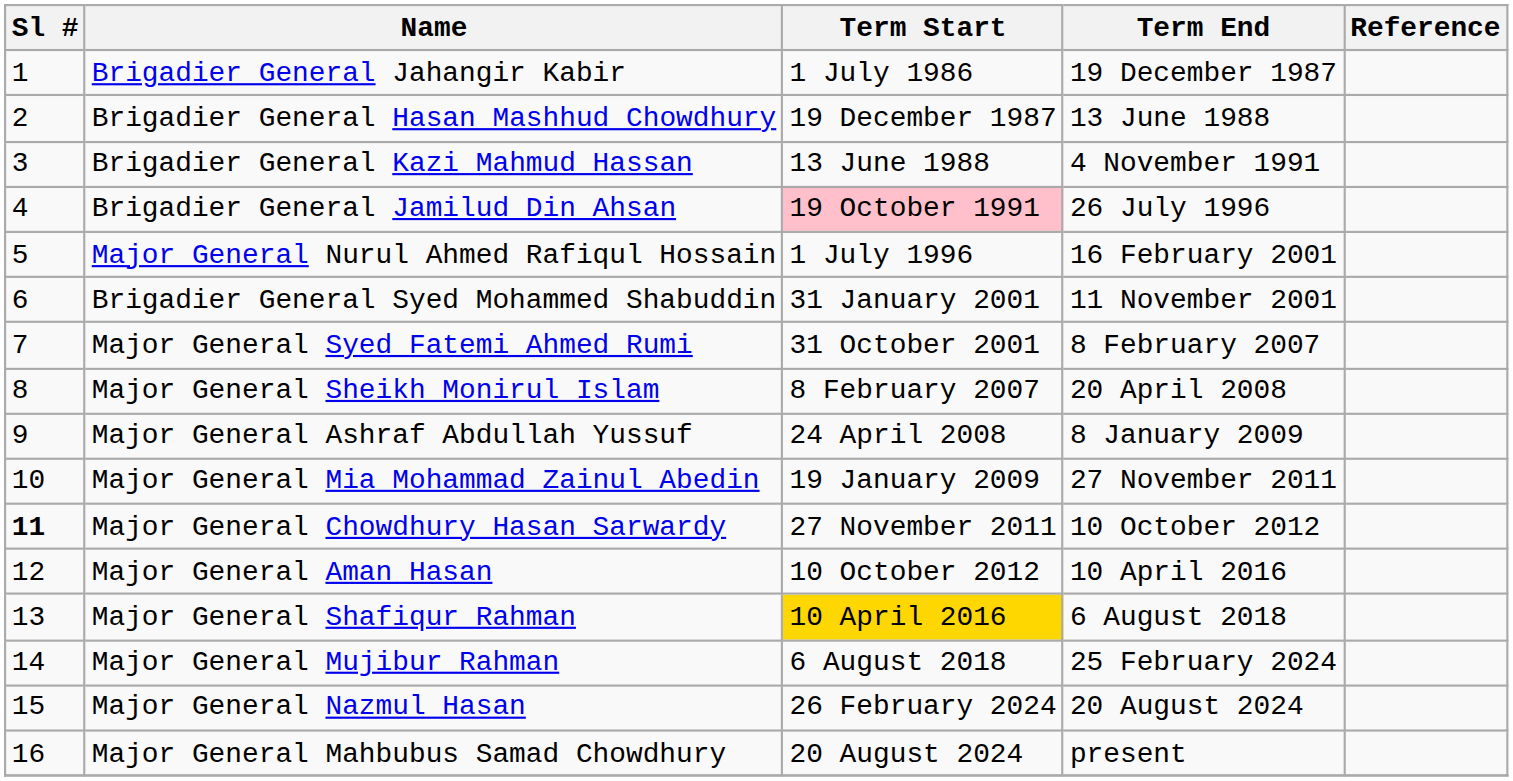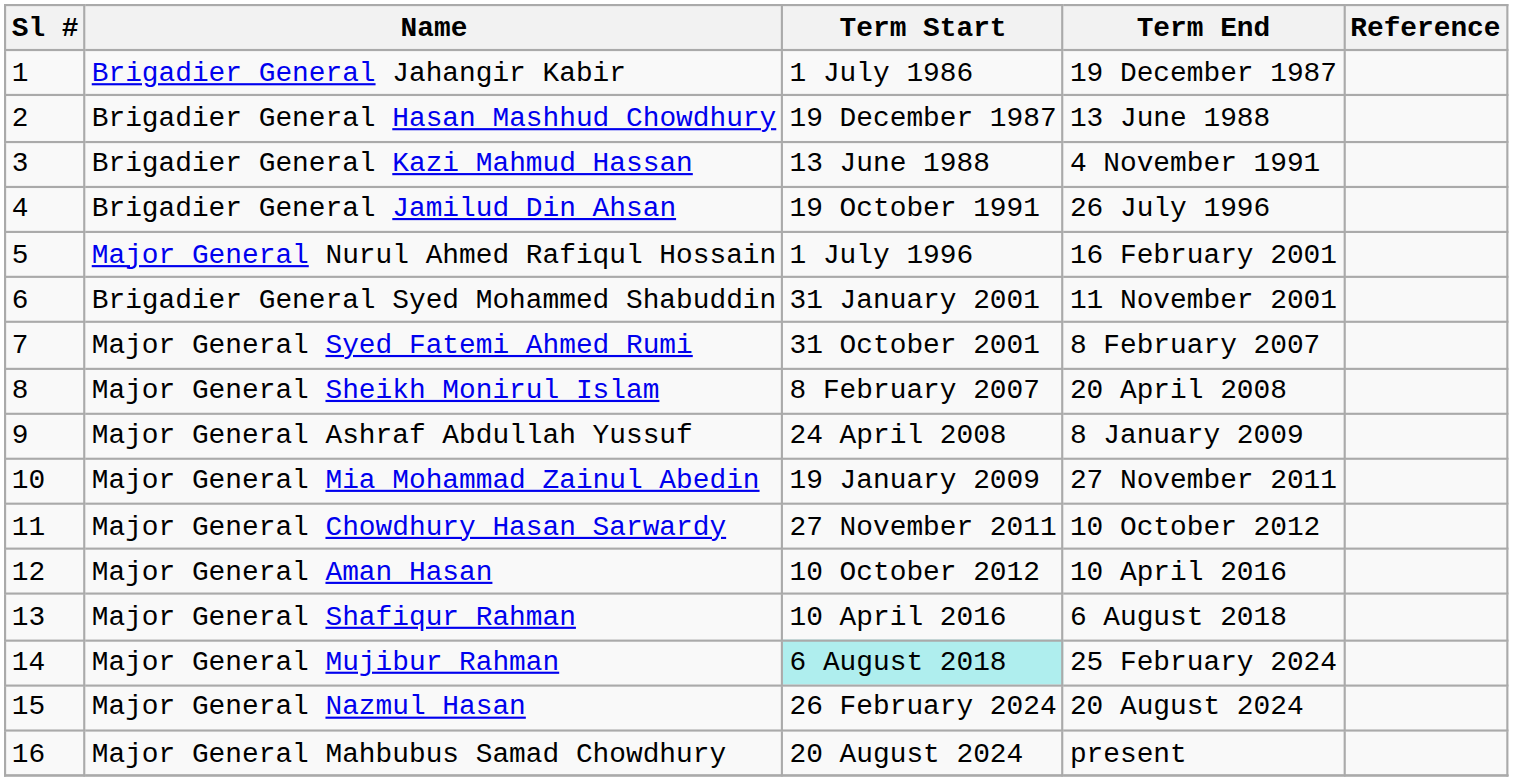(915, 209) pink background -> (915, 209) no background
(28, 526) bold -> (28, 526) normal
(898, 617) gold background -> (898, 617) no background
(898, 663) no background -> (898, 663) paleturquoise background
